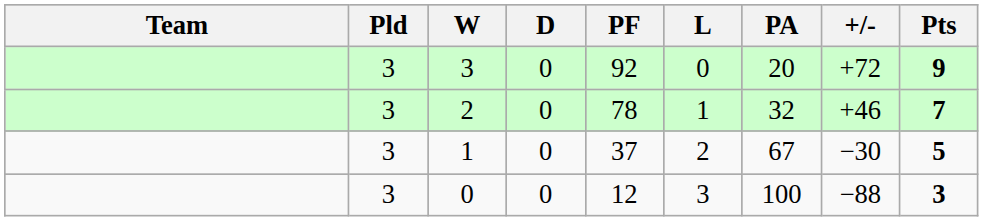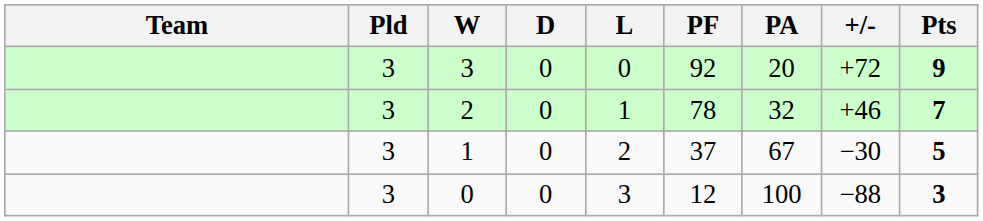columns swapped: (703, 25) <-> (624, 25)
